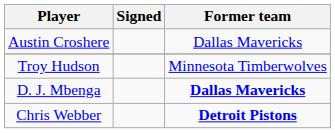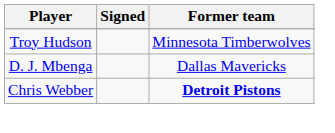- row: (59, 41)
(248, 90) bold -> (231, 66) normal
